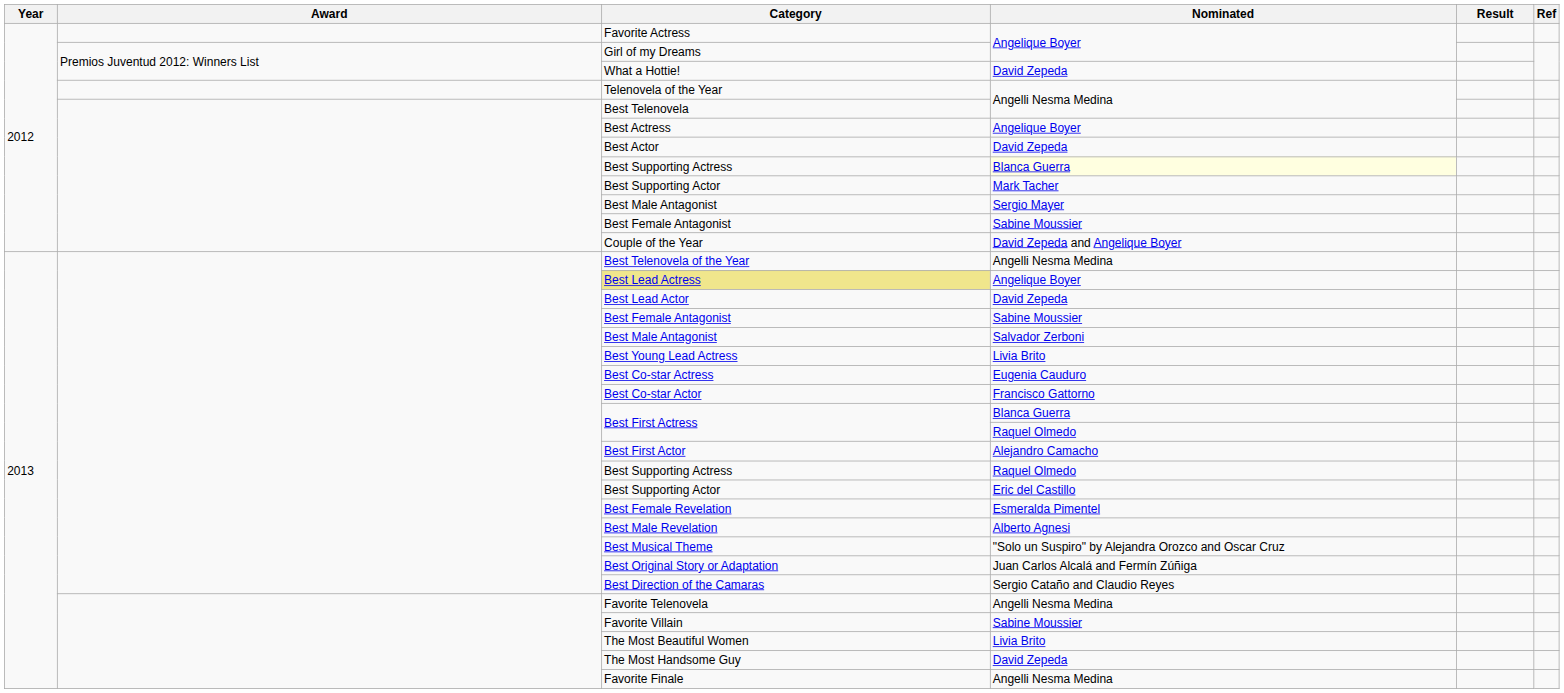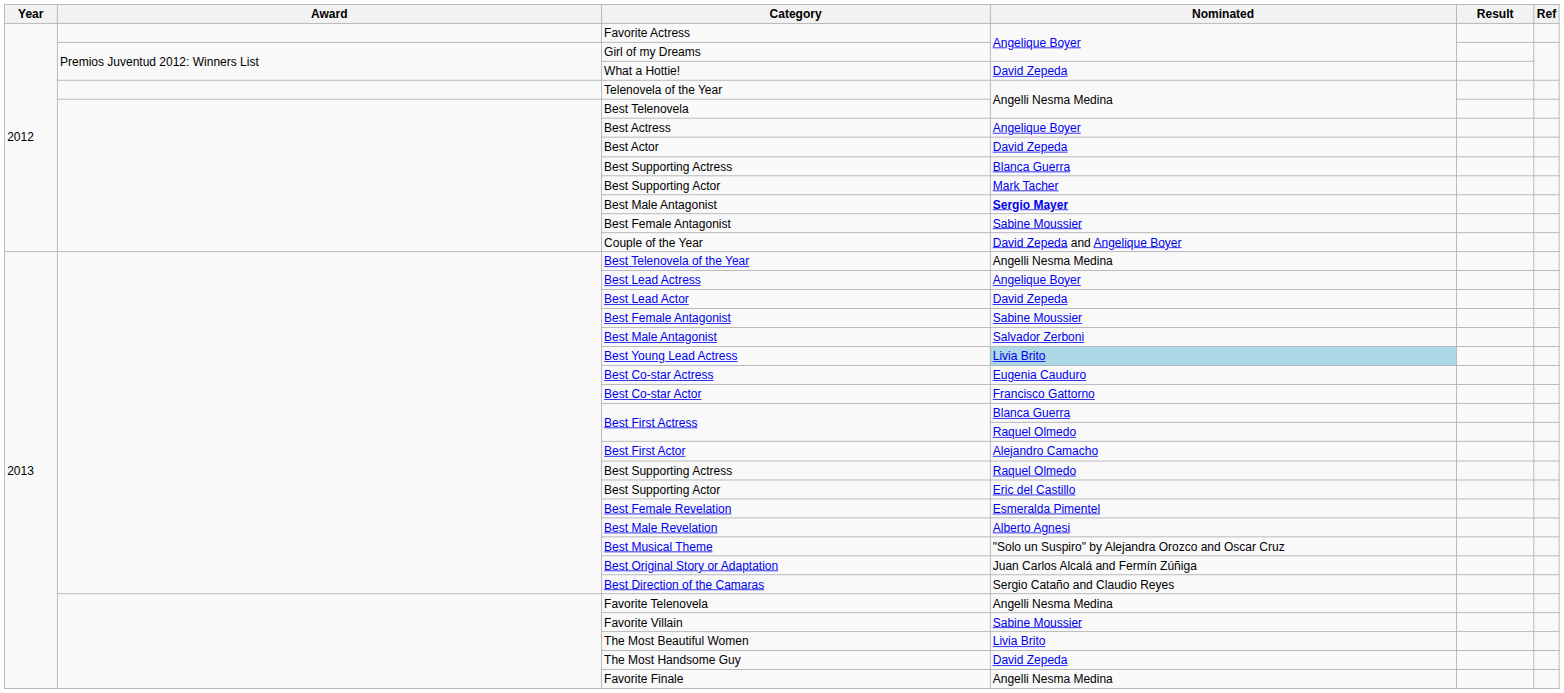(1031, 166) lightyellow background -> (1031, 166) no background
(1028, 204) normal -> (1030, 204) bold
(652, 280) khaki background -> (652, 280) no background
(1019, 356) no background -> (1019, 356) lightblue background
